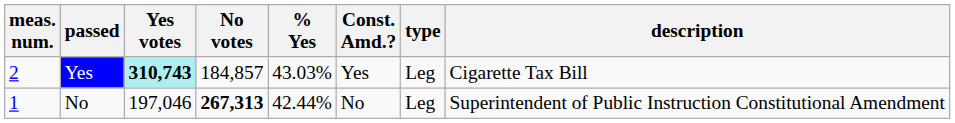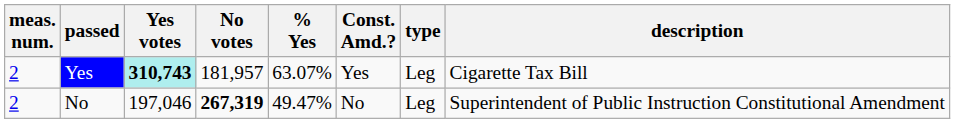(232, 72) 184,857 -> (232, 72) 181,957
(302, 72) 43.03% -> (302, 72) 63.07%
(14, 103) 1 -> (14, 103) 2
(232, 103) 267,313 -> (232, 103) 267,319
(302, 103) 42.44% -> (302, 103) 49.47%
